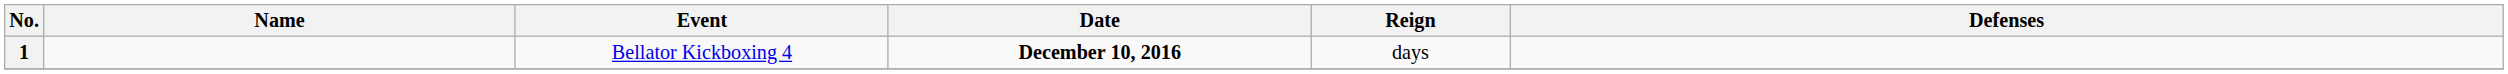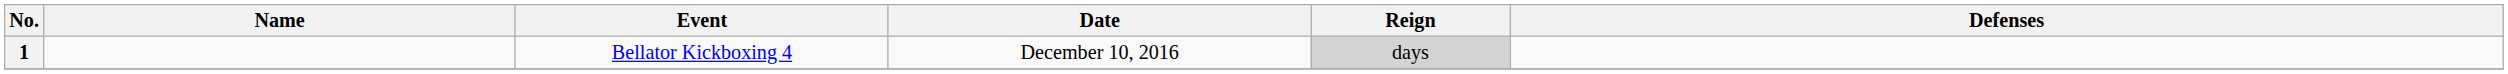(1100, 52) bold -> (1100, 52) normal
(1410, 52) no background -> (1410, 52) lightgrey background
